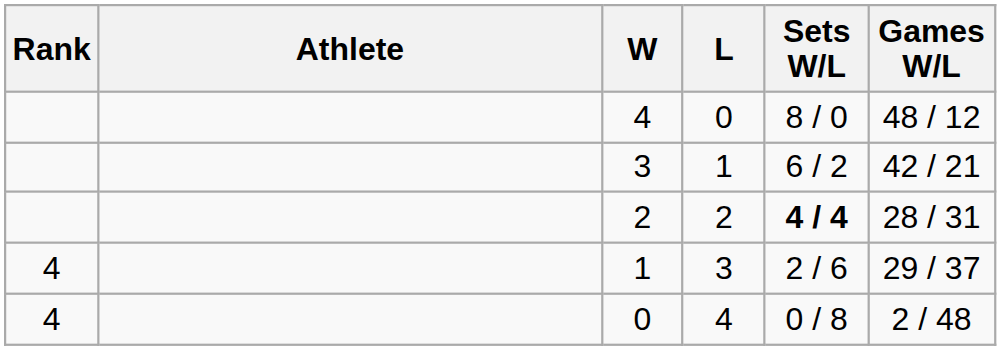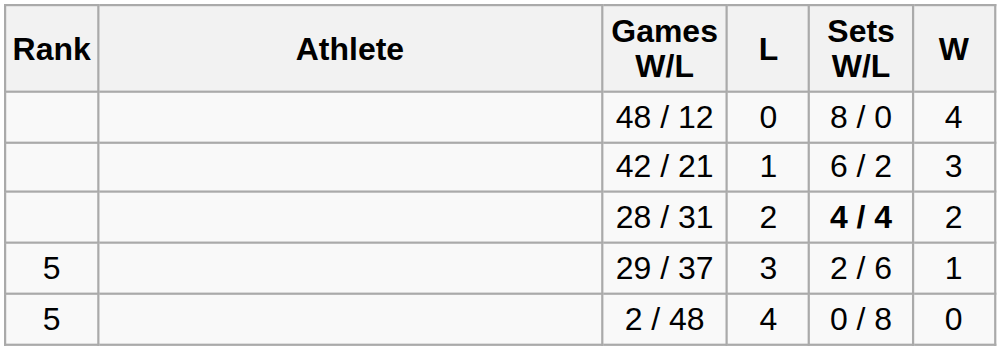columns swapped: (642, 49) <-> (932, 49)
(52, 268) 4 -> (52, 268) 5
(52, 319) 4 -> (52, 319) 5
